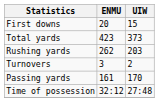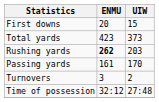(106, 51) normal -> (106, 51) bold
rows swapped: (38, 78) <-> (28, 64)
